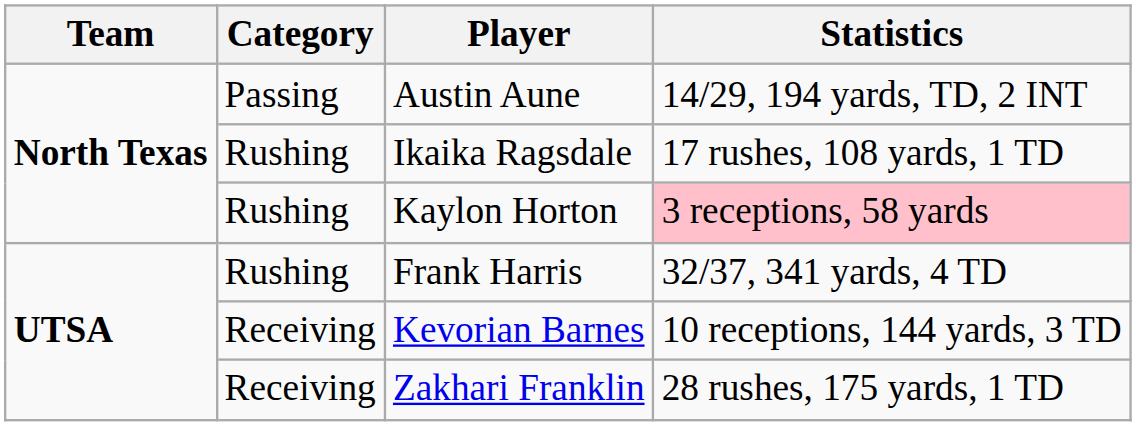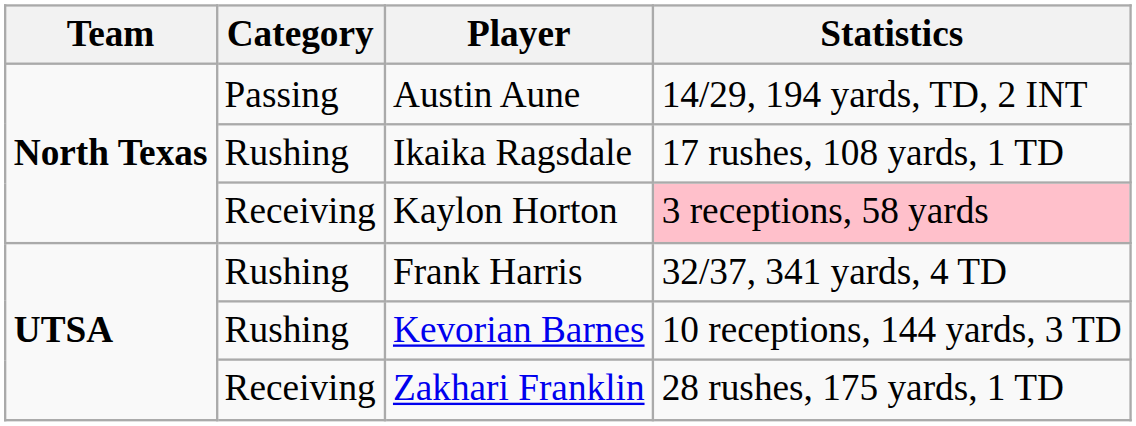(287, 211) Rushing -> (300, 211) Receiving
(300, 329) Receiving -> (287, 329) Rushing
